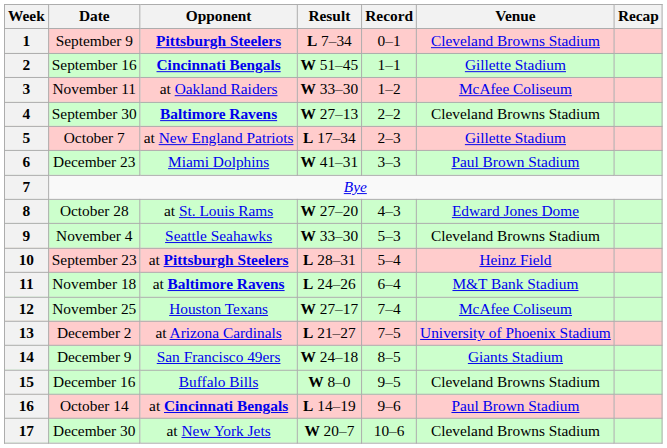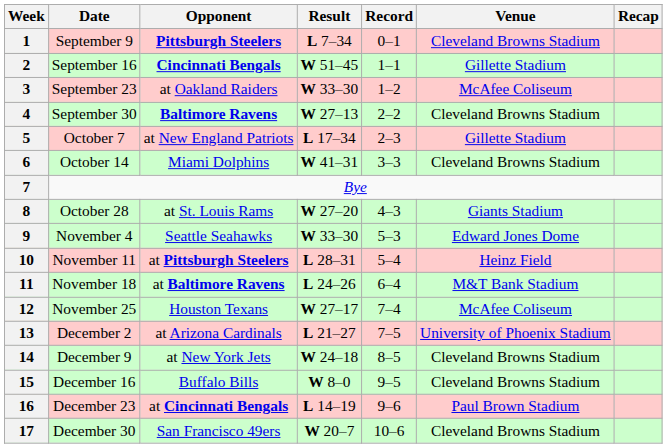(94, 89) November 11 -> (94, 89) September 23
(94, 162) December 23 -> (94, 162) October 14
(515, 162) Paul Brown Stadium -> (515, 162) Cleveland Browns Stadium
(515, 211) Edward Jones Dome -> (515, 211) Giants Stadium
(515, 235) Cleveland Browns Stadium -> (515, 235) Edward Jones Dome
(94, 260) September 23 -> (94, 260) November 11
(219, 357) San Francisco 49ers -> (219, 357) at New York Jets
(515, 357) Giants Stadium -> (515, 357) Cleveland Browns Stadium
(94, 406) October 14 -> (94, 406) December 23
(219, 430) at New York Jets -> (219, 430) San Francisco 49ers
